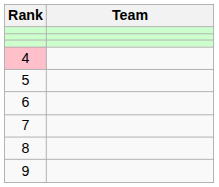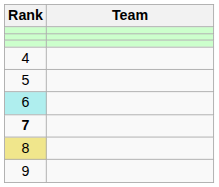(26, 58) pink background -> (26, 58) no background
(26, 103) no background -> (26, 103) paleturquoise background
(26, 125) normal -> (26, 125) bold
(26, 148) no background -> (26, 148) khaki background
